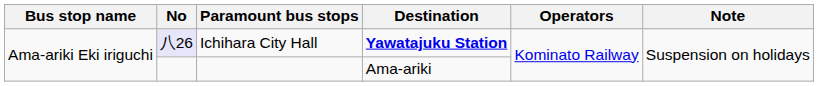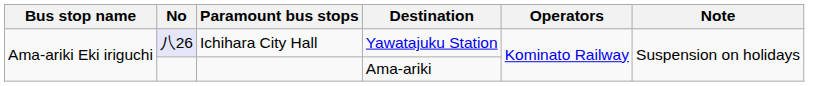(437, 42) bold -> (432, 42) normal
